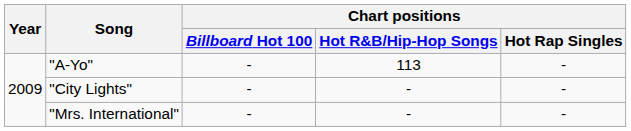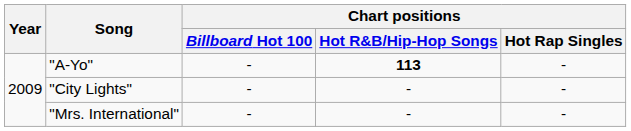(408, 65) normal -> (408, 65) bold
